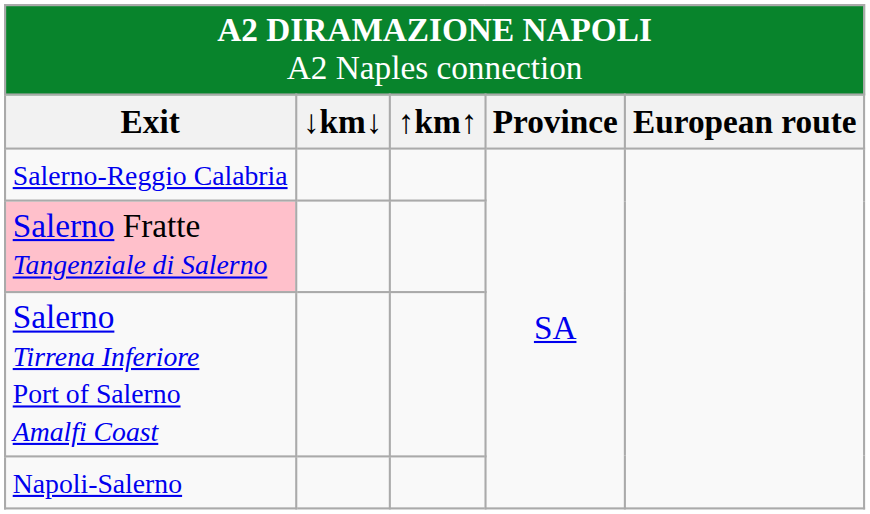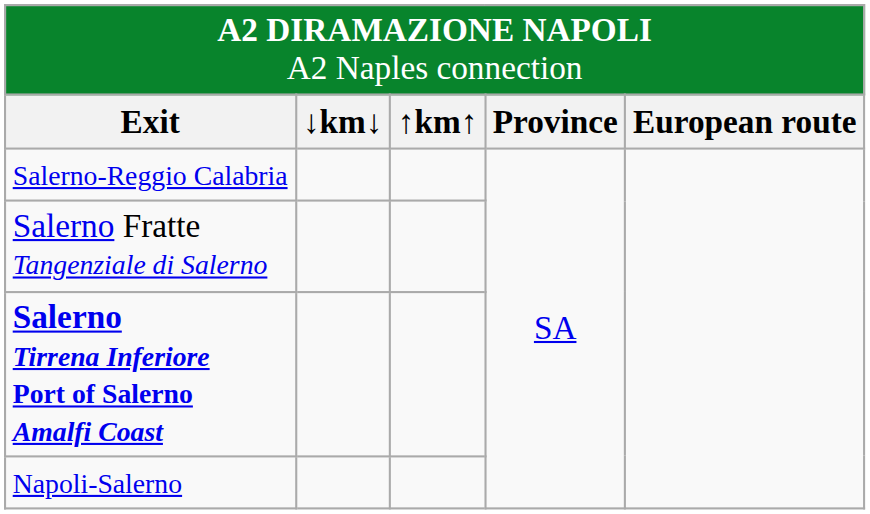(140, 245) pink background -> (140, 245) no background
(106, 373) normal -> (111, 373) bold
